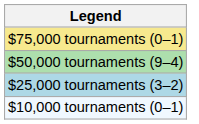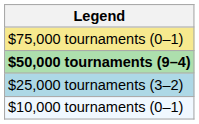(96, 61) normal -> (99, 61) bold
